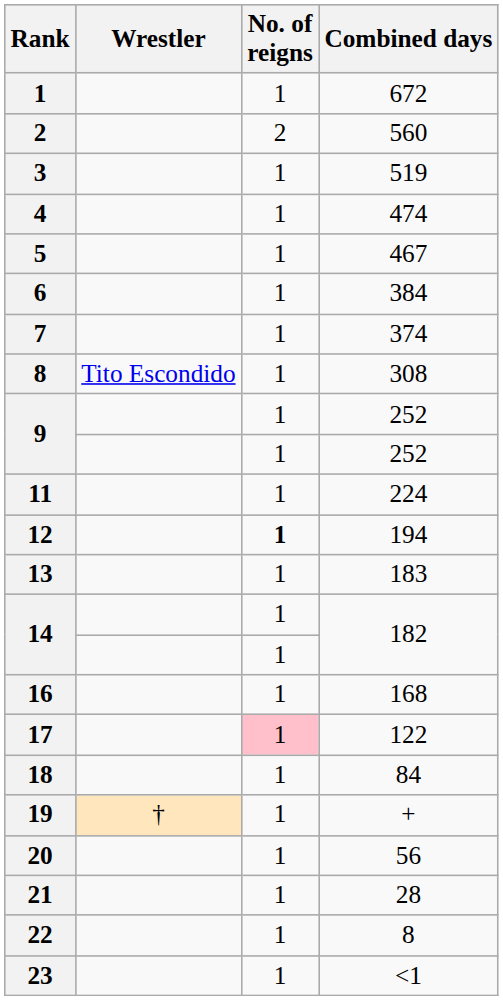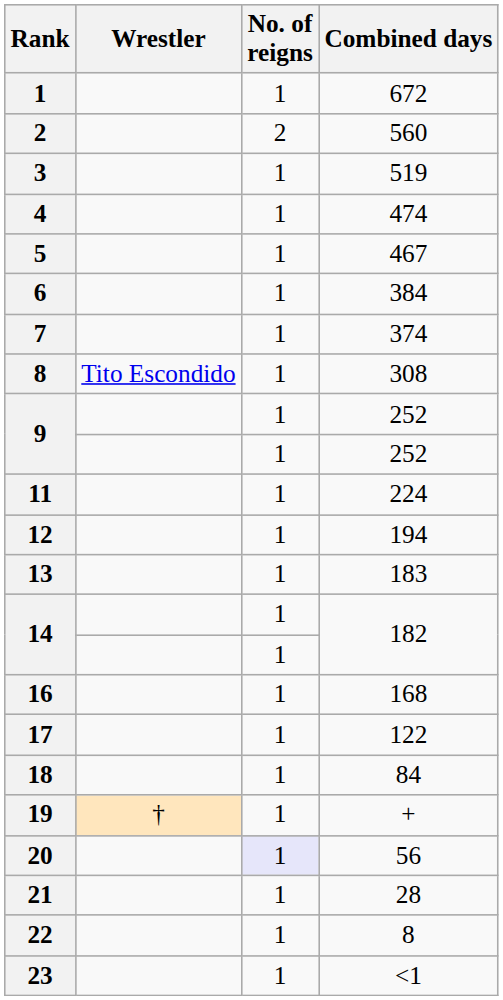(280, 534) bold -> (280, 534) normal
(280, 734) pink background -> (280, 734) no background
(280, 854) no background -> (280, 854) lavender background
